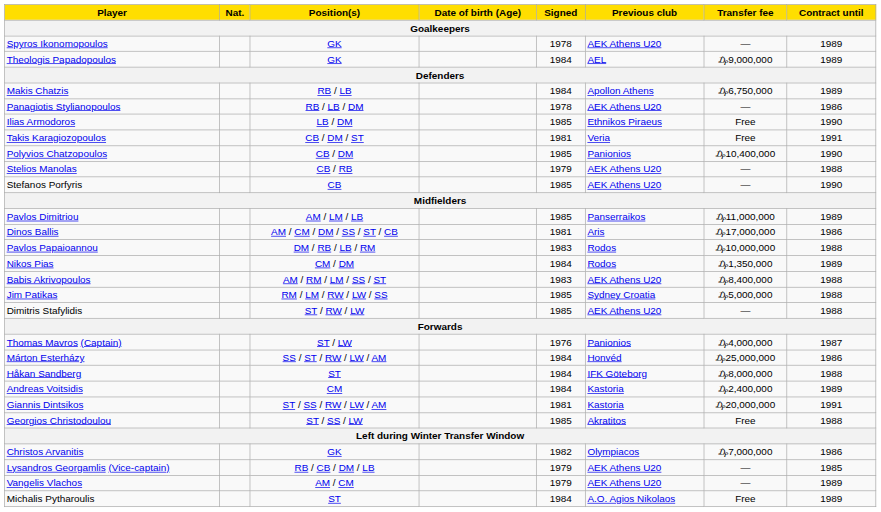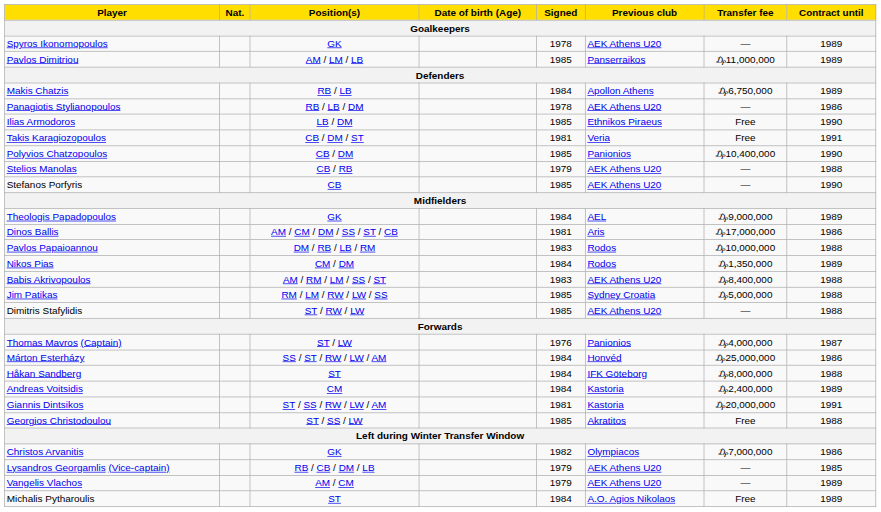rows swapped: (61, 60) <-> (43, 217)
